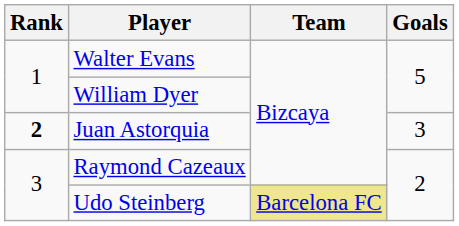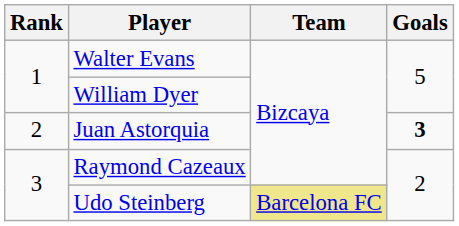(36, 130) bold -> (36, 130) normal
(420, 130) normal -> (420, 130) bold
